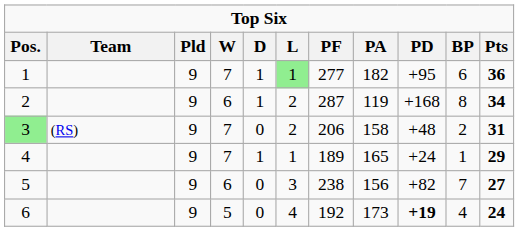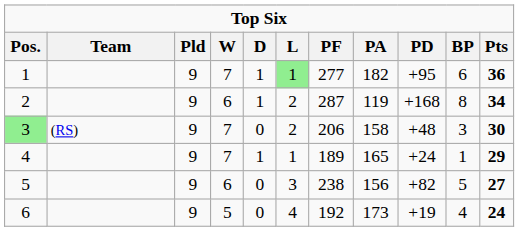(463, 129) 2 -> (463, 129) 3
(496, 129) 31 -> (496, 129) 30
(463, 184) 7 -> (463, 184) 5
(422, 212) bold -> (422, 212) normal
